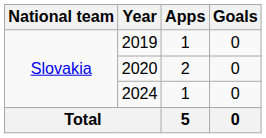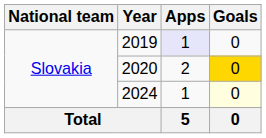(185, 42) no background -> (185, 42) lavender background
(235, 68) no background -> (235, 68) gold background
(235, 94) no background -> (235, 94) lightyellow background
